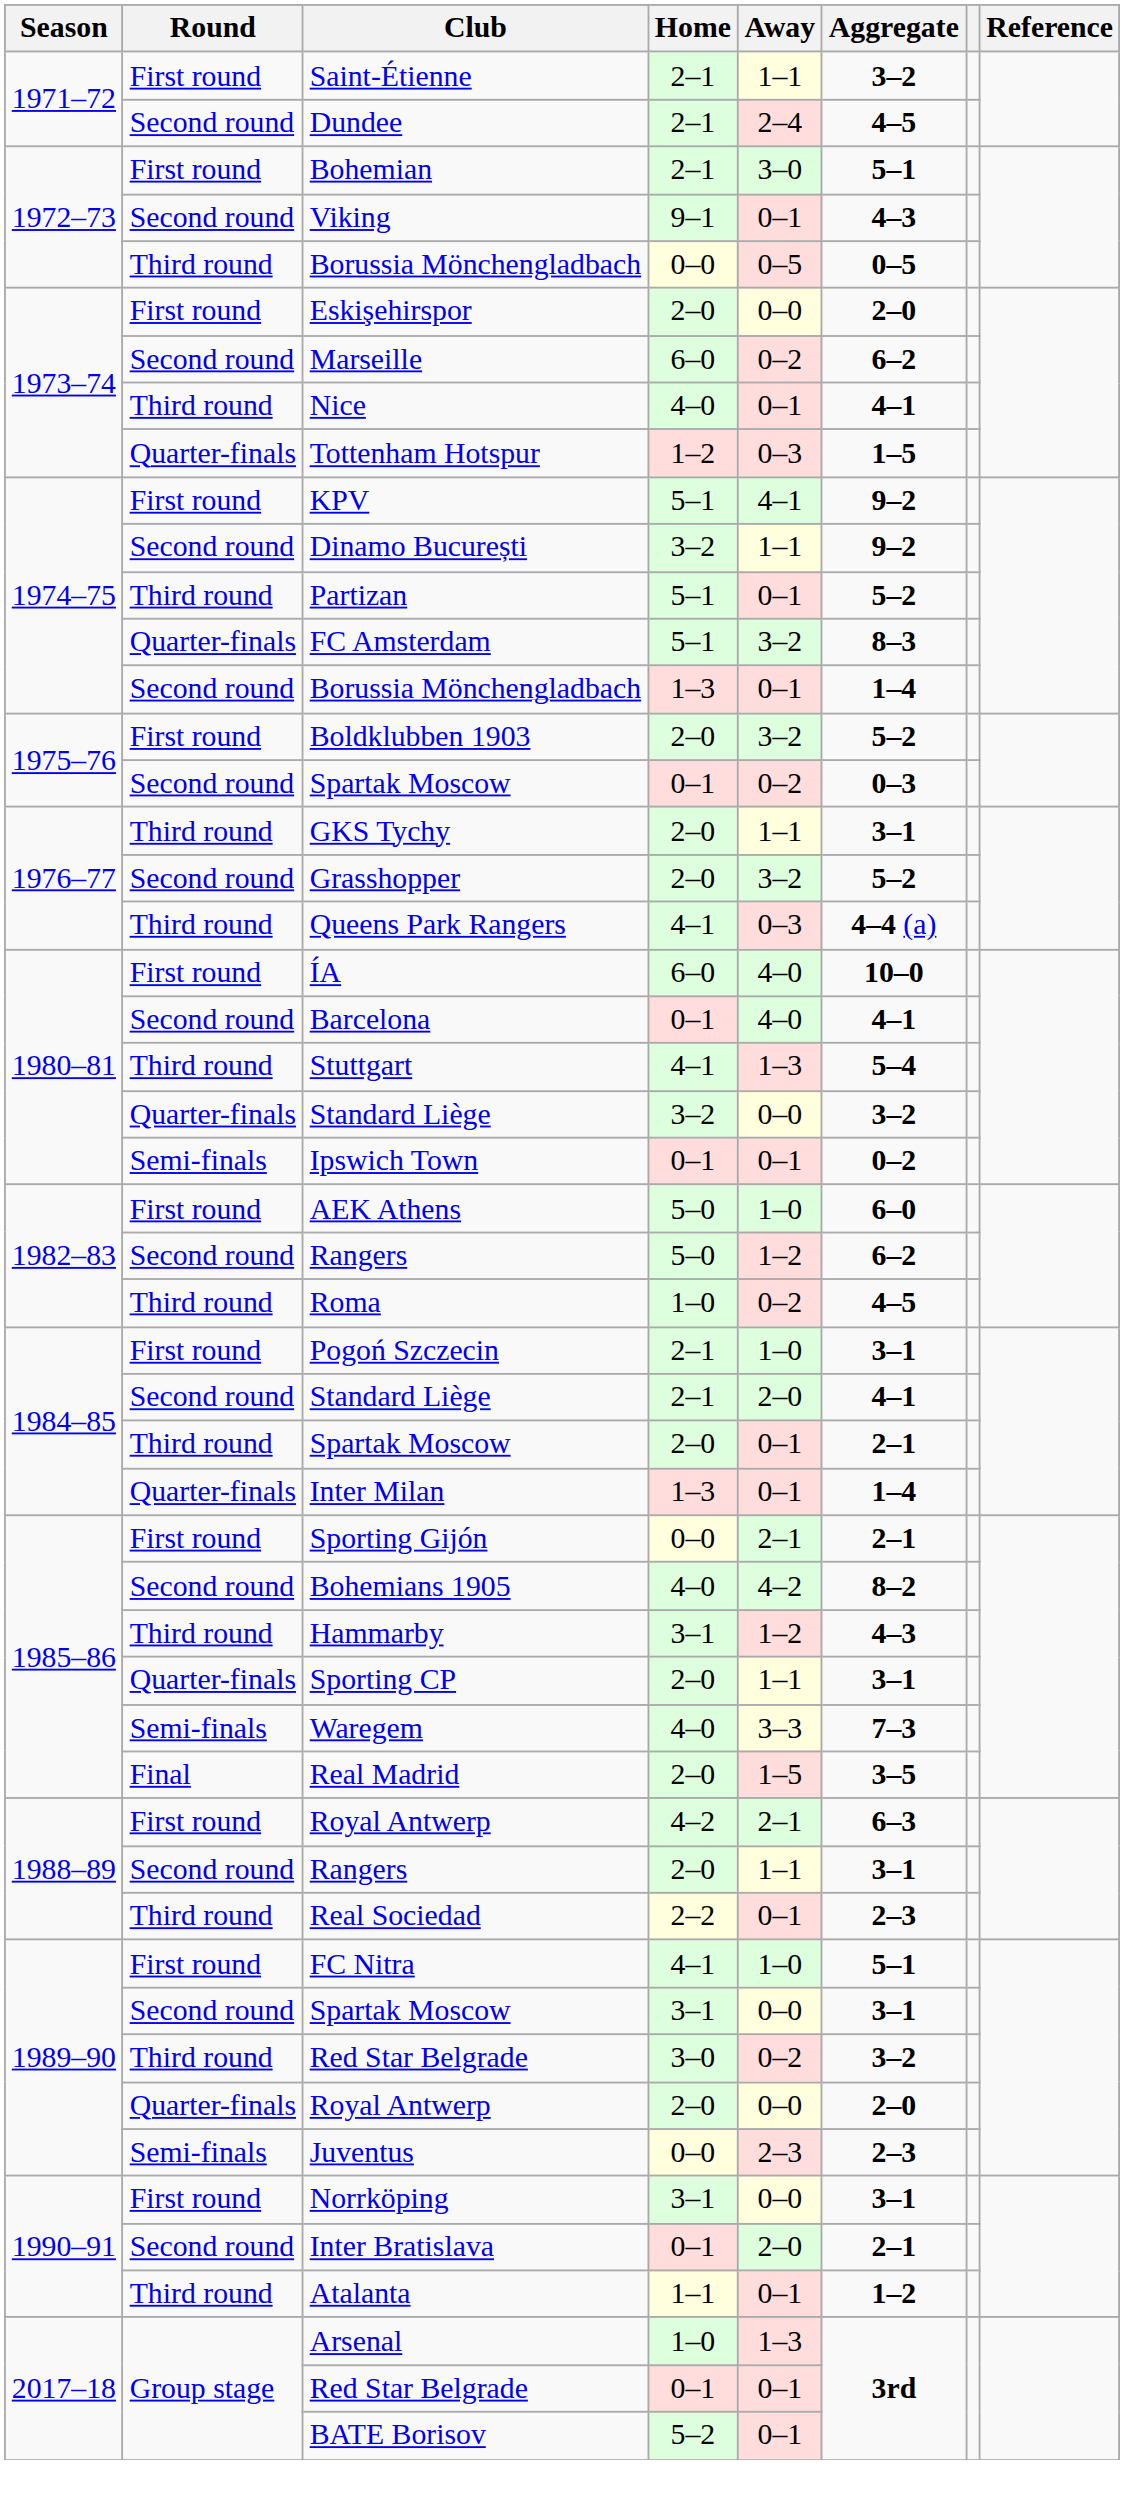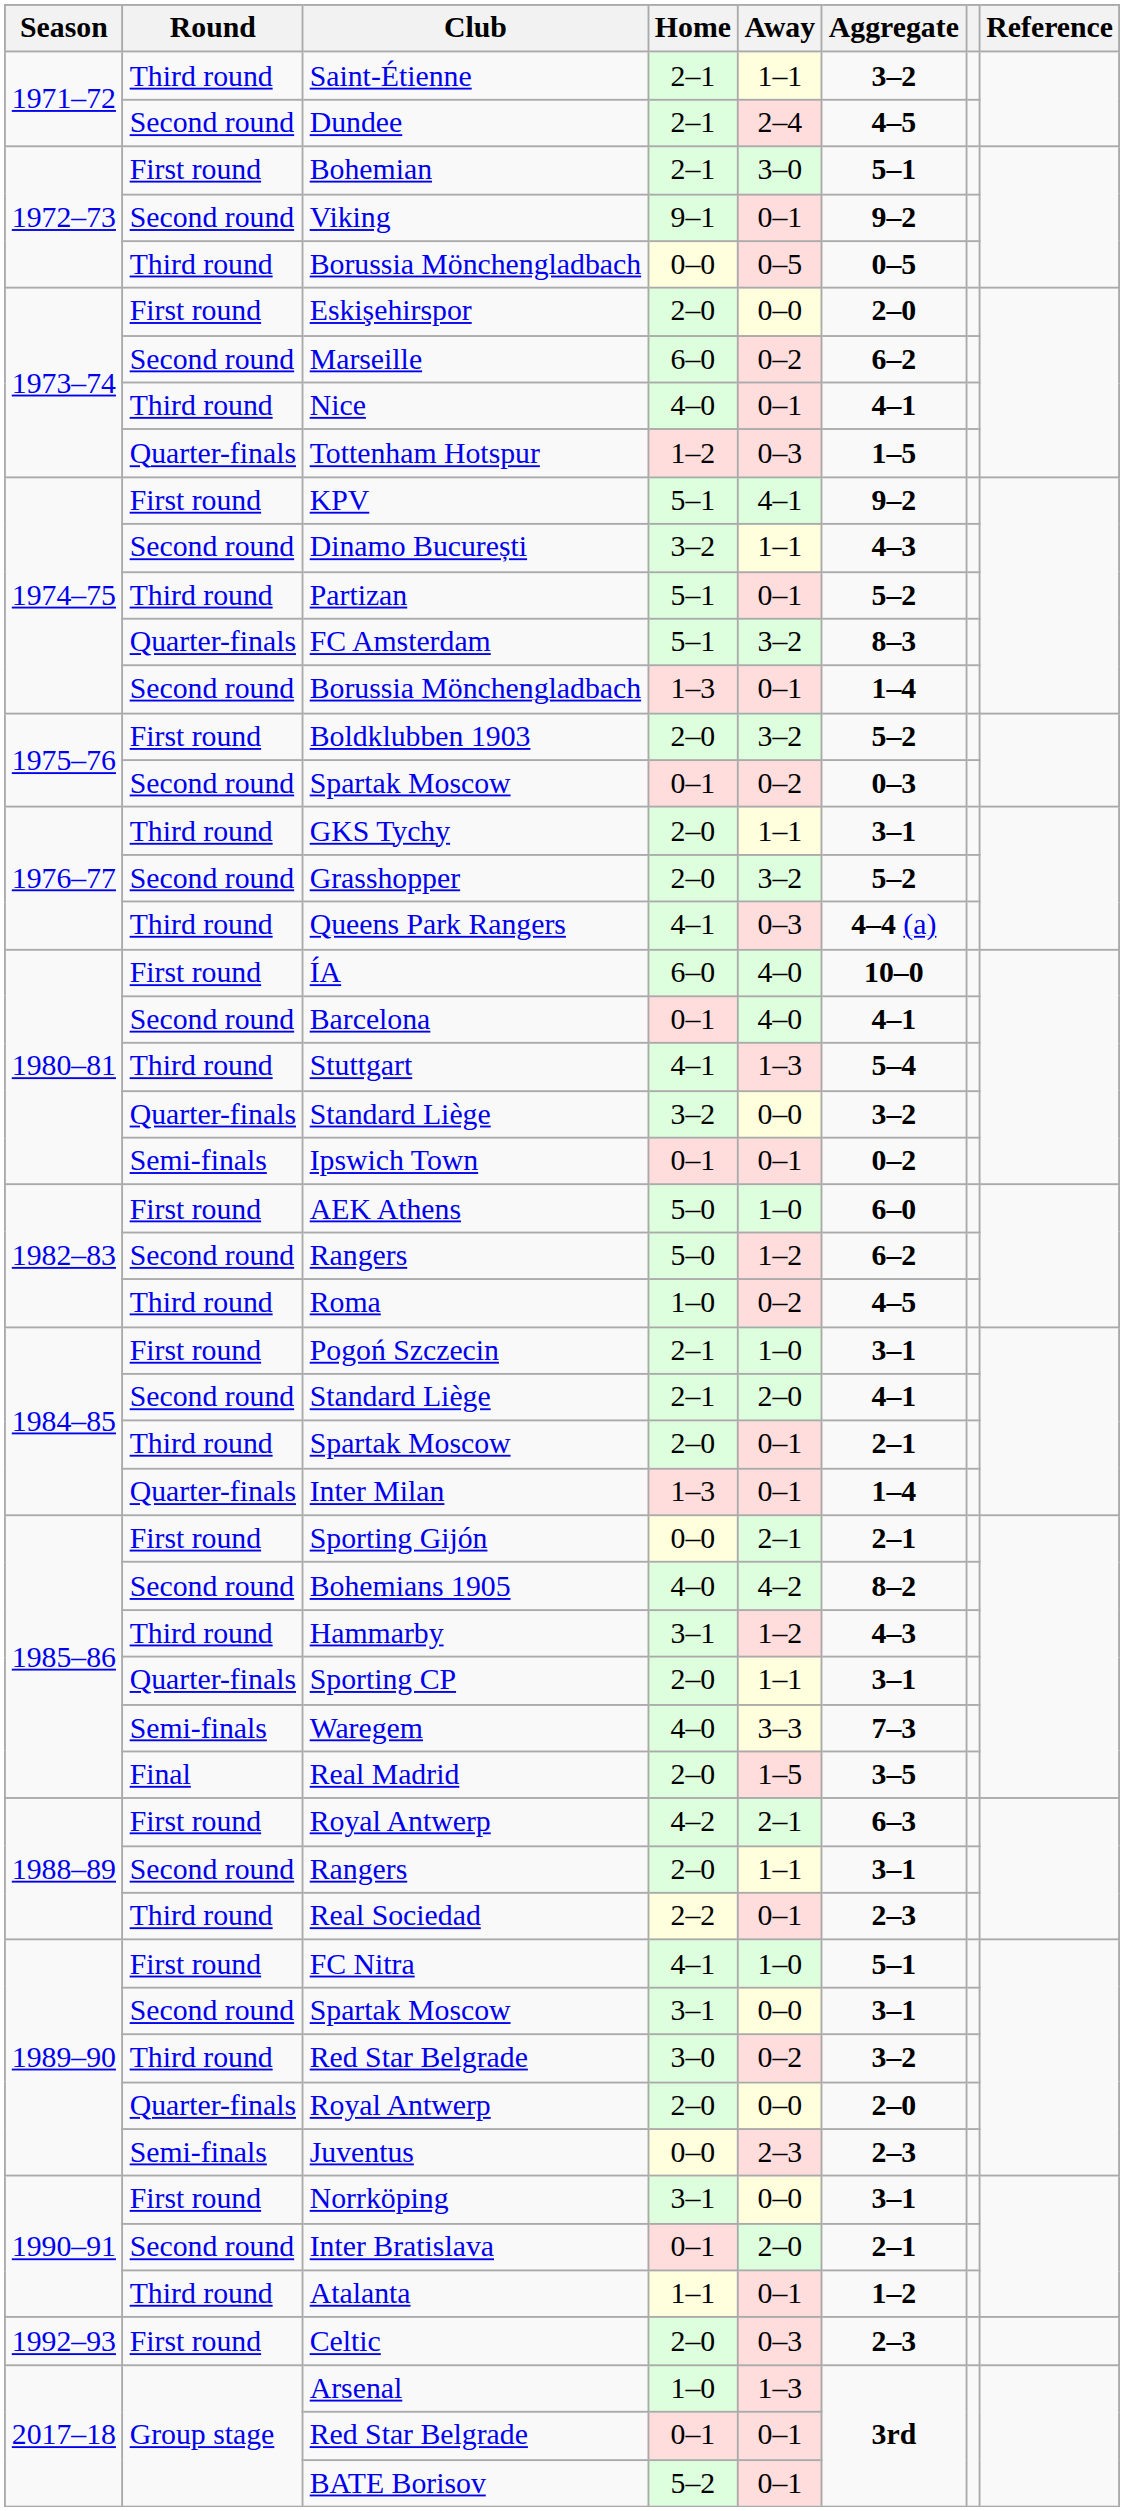(195, 75) First round -> (201, 75) Third round
(894, 216) 4–3 -> (894, 216) 9–2
(894, 547) 9–2 -> (894, 547) 4–3
+ row: (345, 2340)
